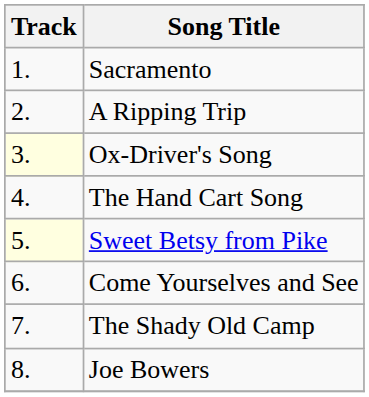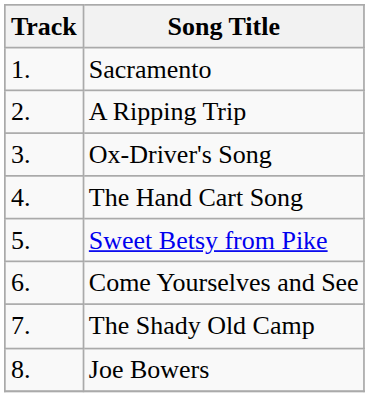(21, 154) lightyellow background -> (21, 154) no background
(21, 240) lightyellow background -> (21, 240) no background
